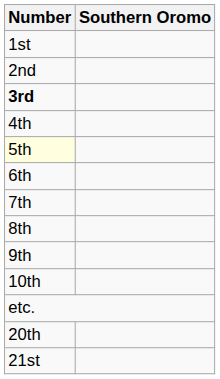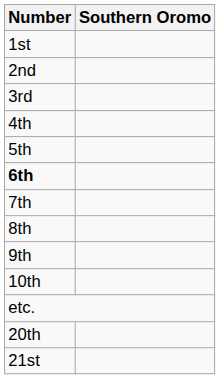(21, 96) bold -> (20, 96) normal
(20, 149) lightyellow background -> (20, 149) no background
(20, 176) normal -> (21, 176) bold
